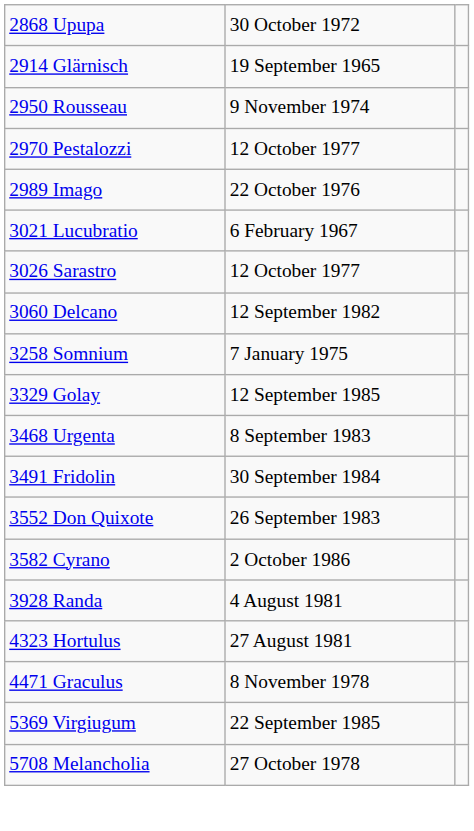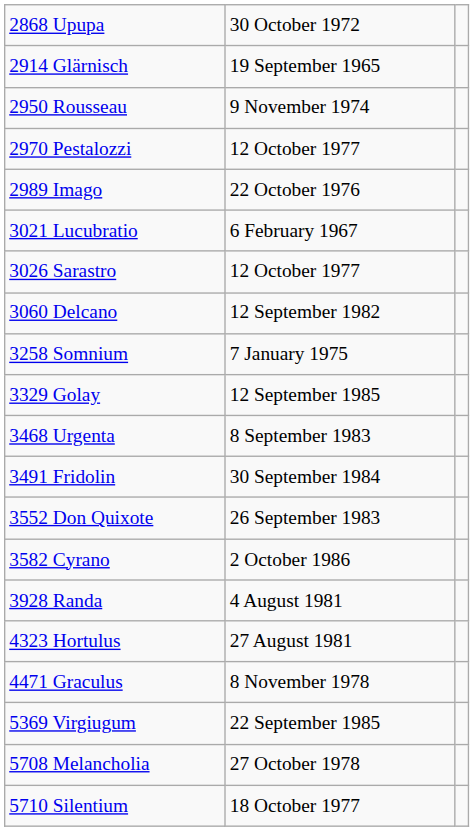+ row: (69, 805)
